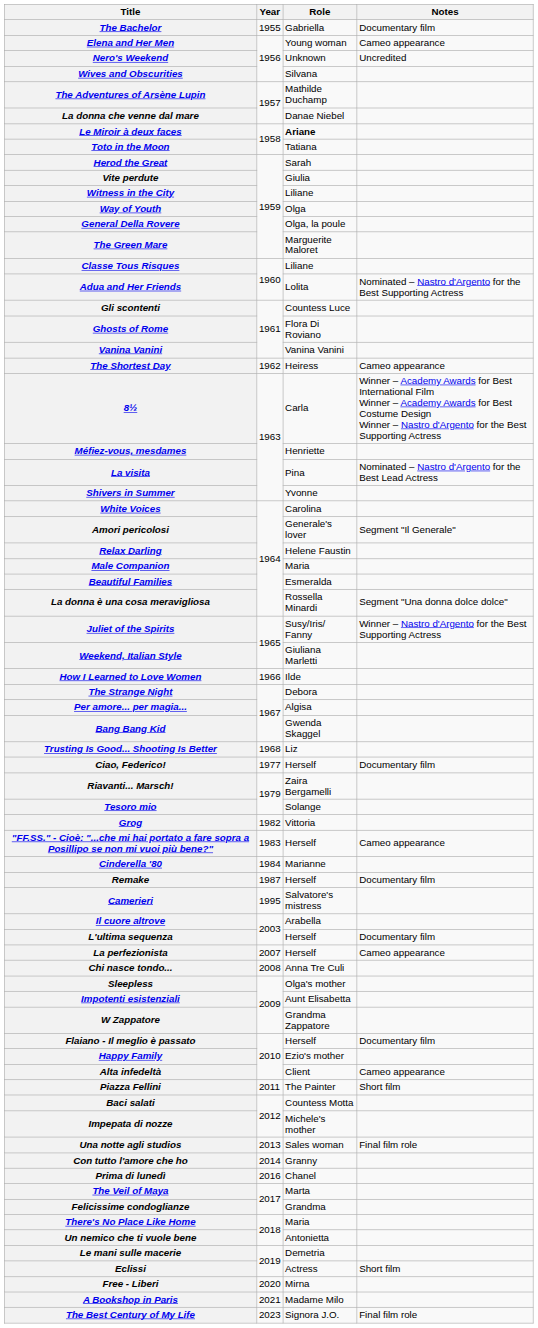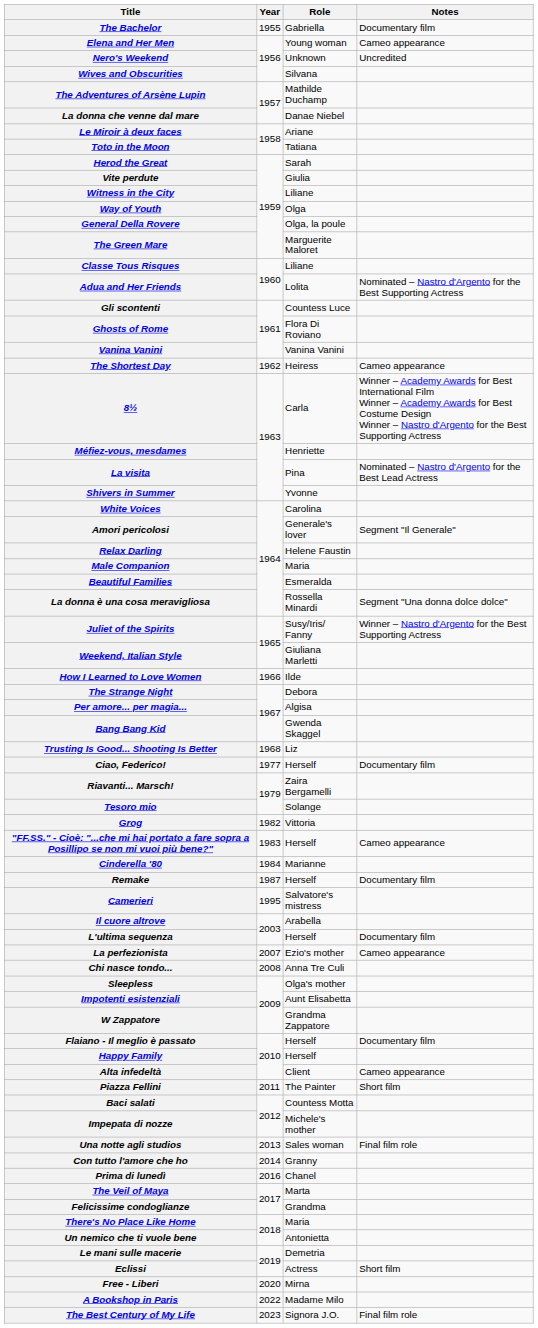(300, 131) bold -> (299, 131) normal
(301, 952) Herself -> (314, 952) Ezio's mother
(314, 1056) Ezio's mother -> (301, 1056) Herself
(270, 1299) 2021 -> (270, 1299) 2022
